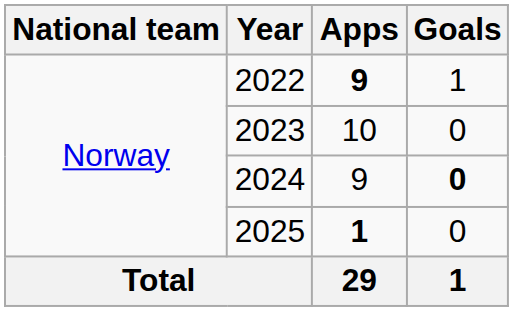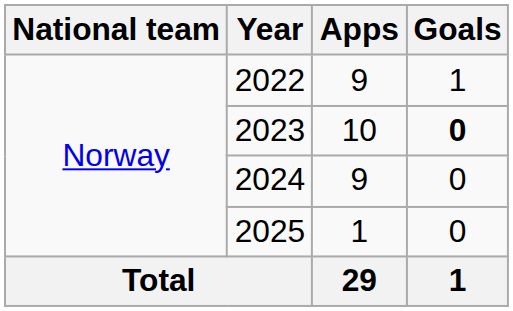(359, 79) bold -> (359, 79) normal
(458, 130) normal -> (458, 130) bold
(458, 180) bold -> (458, 180) normal
(359, 230) bold -> (359, 230) normal
